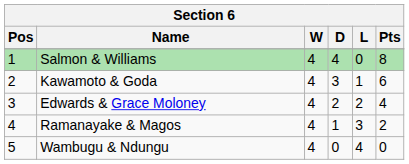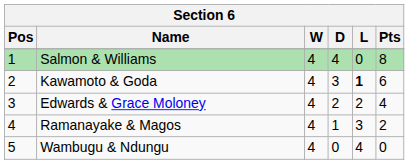(359, 81) normal -> (359, 81) bold
